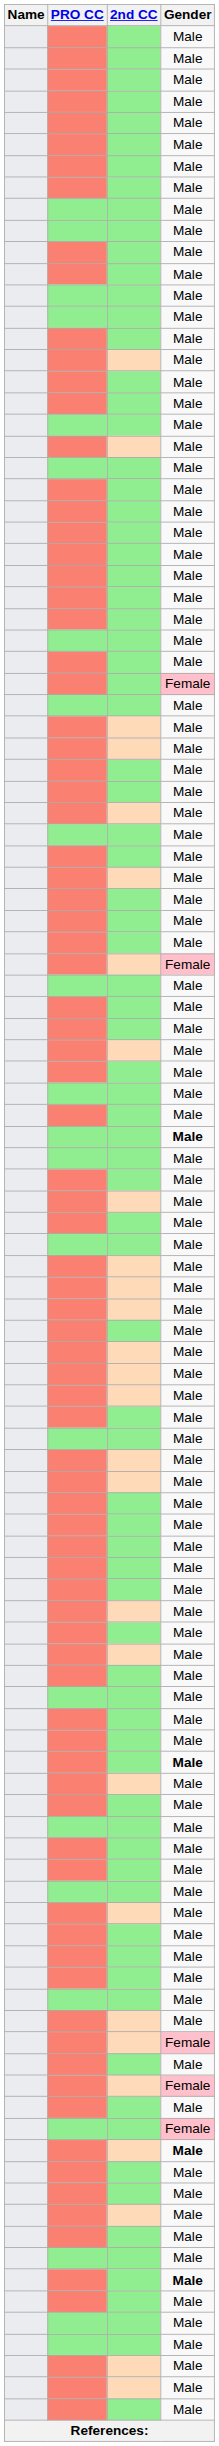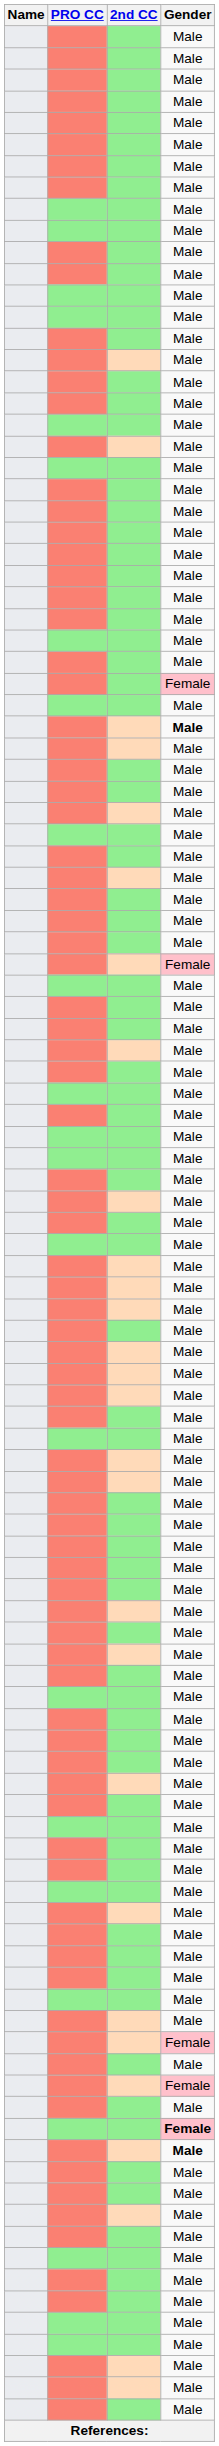(188, 727) normal -> (188, 727) bold
(188, 1136) bold -> (188, 1136) normal
(188, 1762) bold -> (188, 1762) normal
(188, 2129) normal -> (188, 2129) bold
(188, 2280) bold -> (188, 2280) normal
